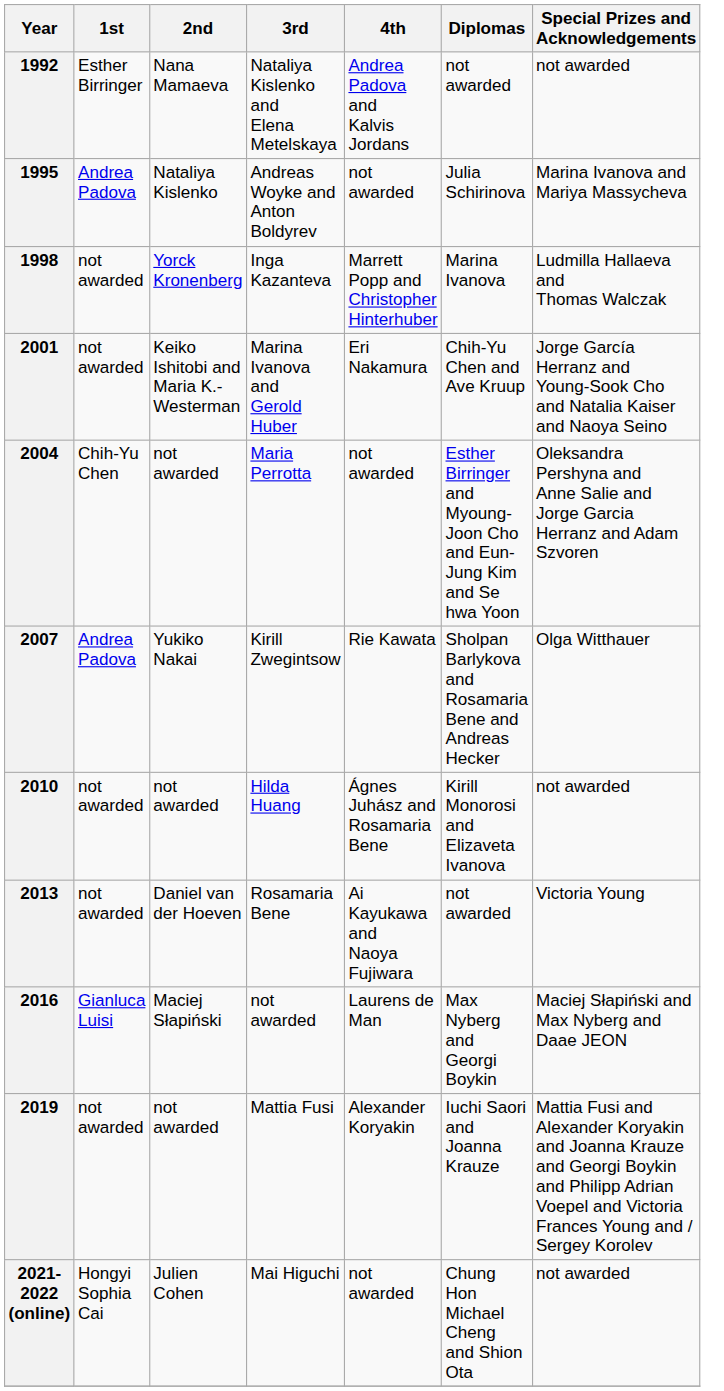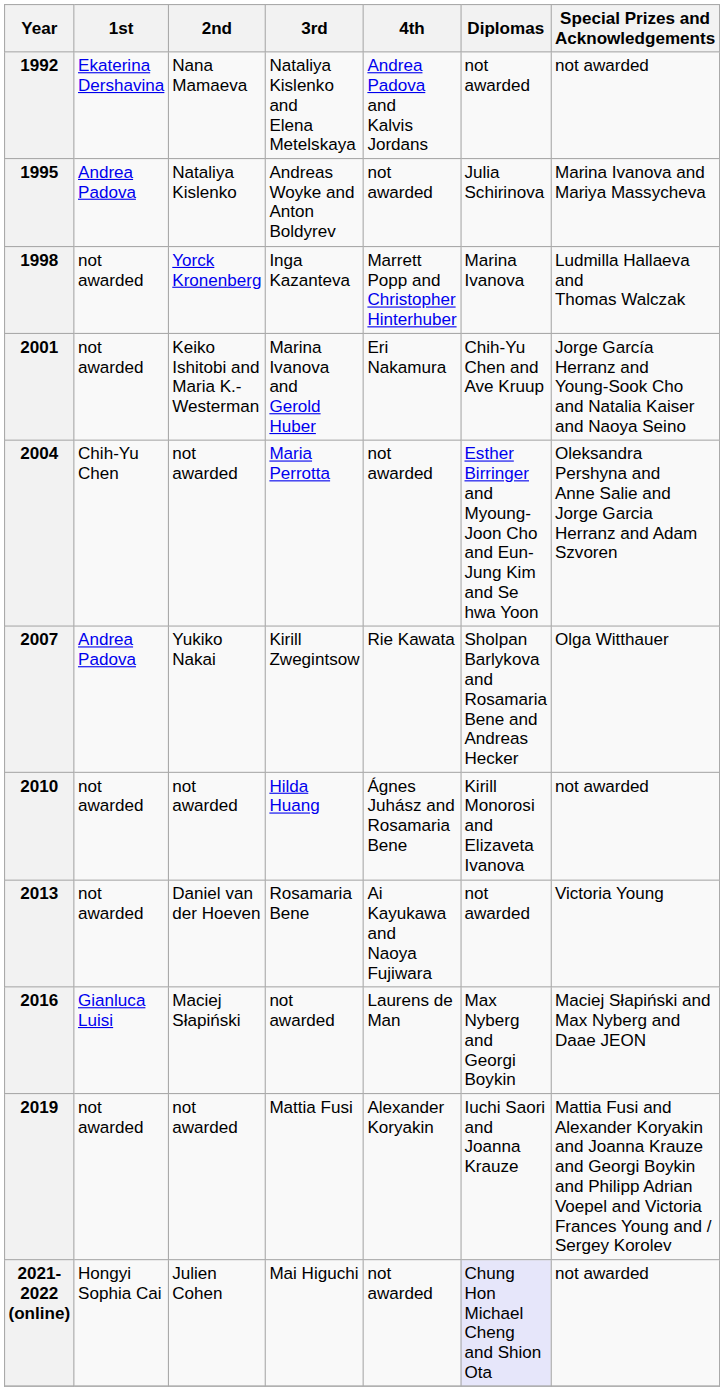(110, 75) Esther Birringer -> (121, 75) Ekaterina Dershavina
(484, 1322) no background -> (503, 1322) lavender background
